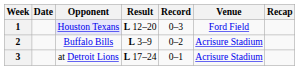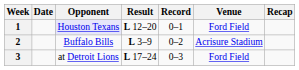(176, 27) 0–3 -> (176, 27) 0–1
(176, 57) 0–1 -> (176, 57) 0–3
(229, 57) Acrisure Stadium -> (229, 57) Ford Field
